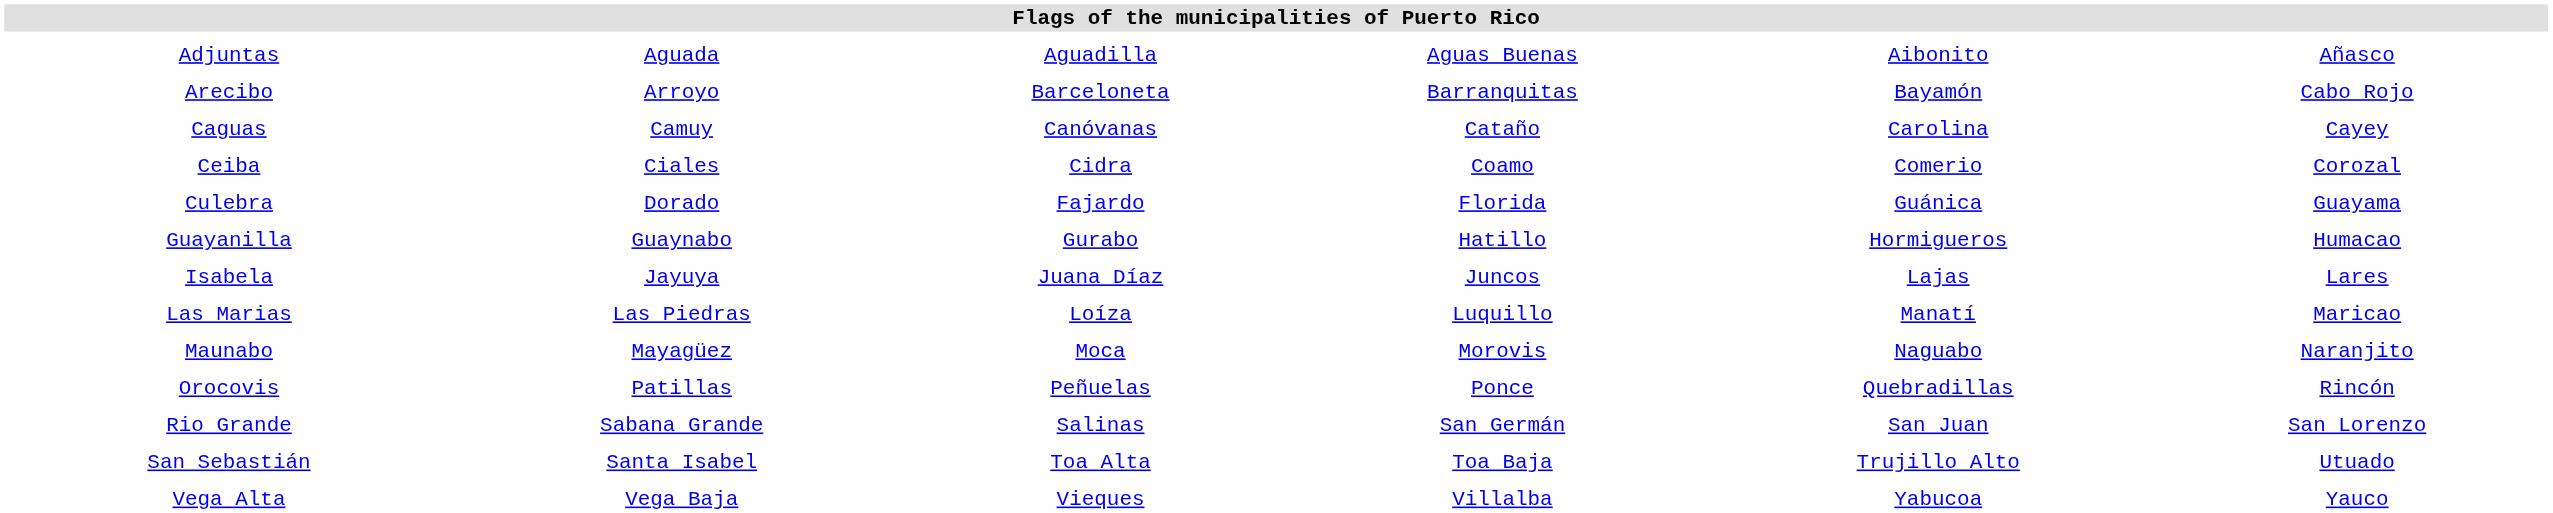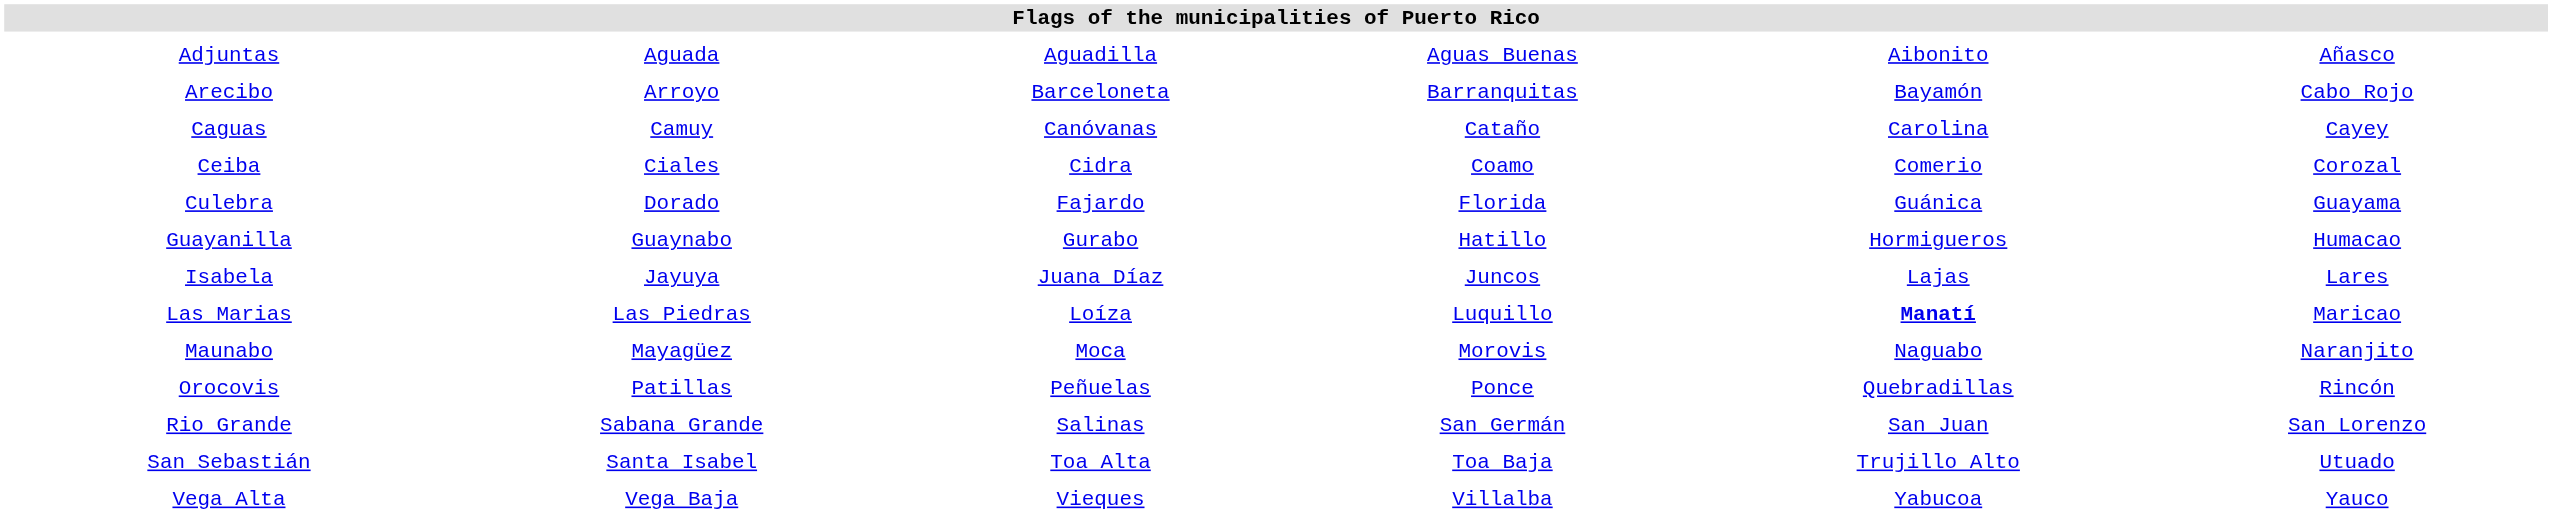(1938, 314) normal -> (1938, 314) bold
